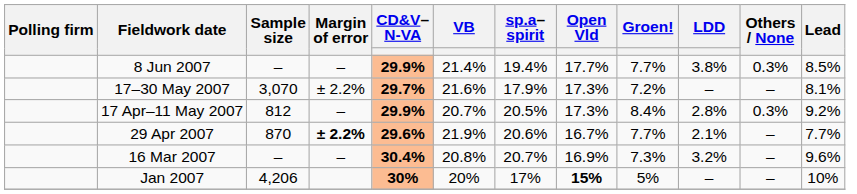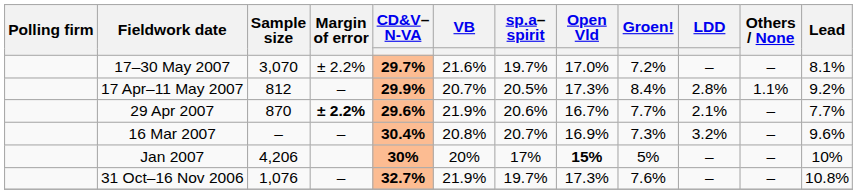- row: (172, 67)
(525, 89) 17.9% -> (526, 67) 19.7%
(587, 89) 17.3% -> (587, 67) 17.0%
(770, 111) 0.3% -> (771, 89) 1.1%
+ row: (172, 179)
